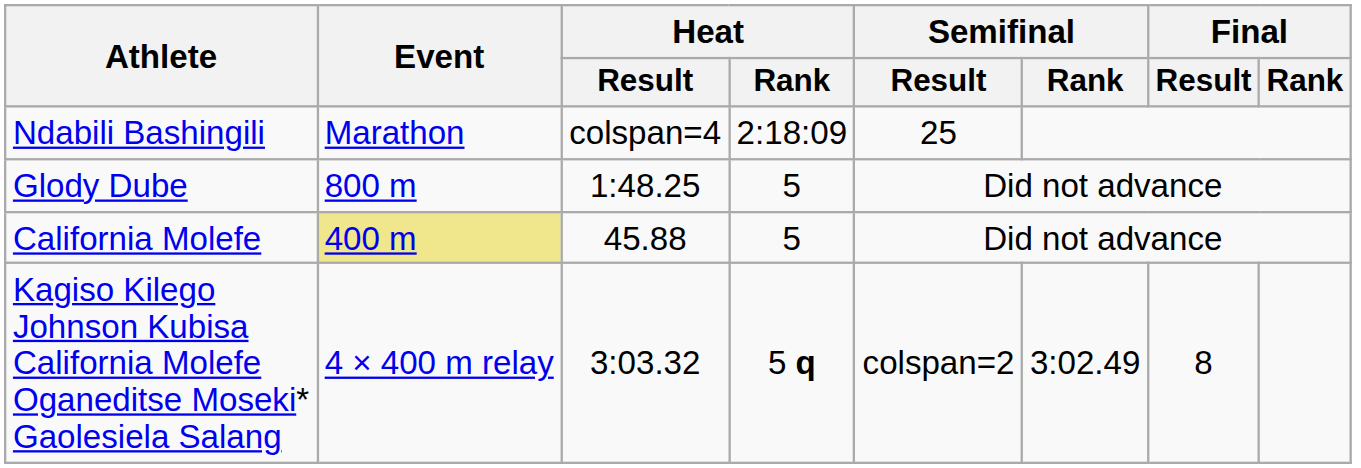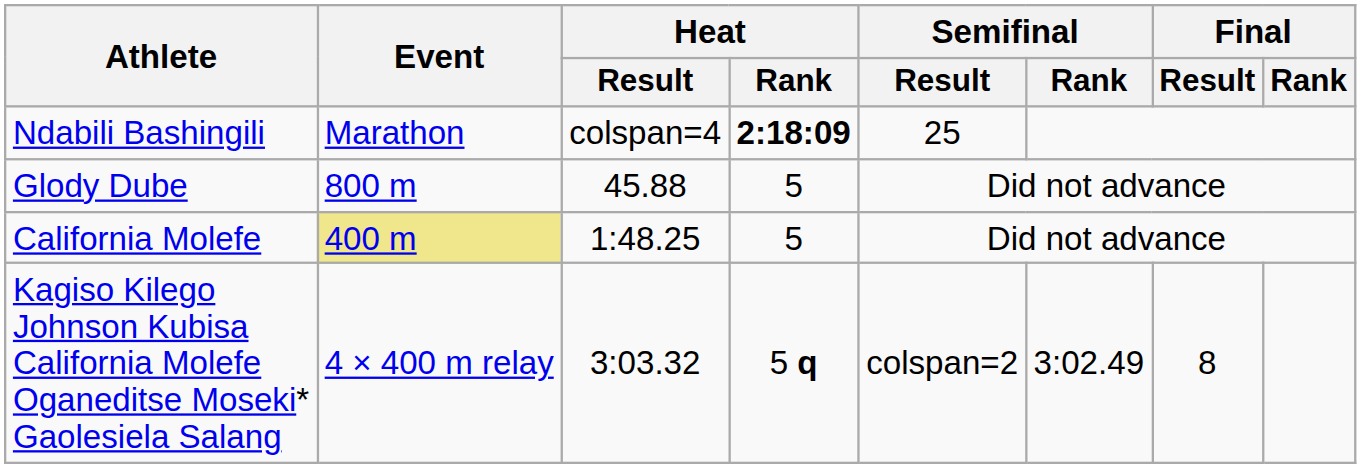(792, 133) normal -> (794, 133) bold
(645, 186) 1:48.25 -> (645, 186) 45.88
(645, 238) 45.88 -> (645, 238) 1:48.25
